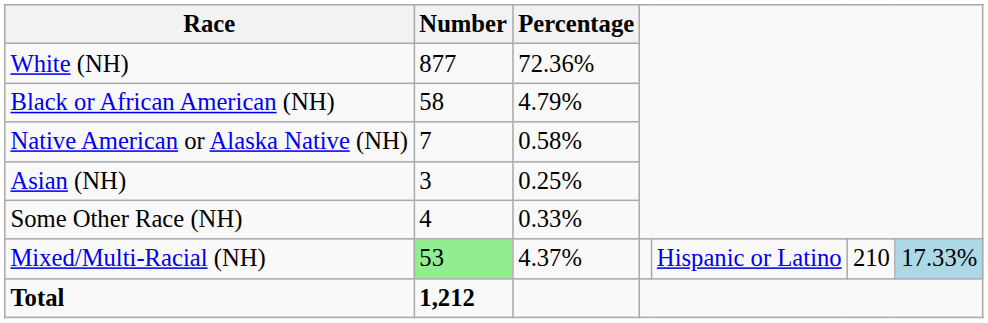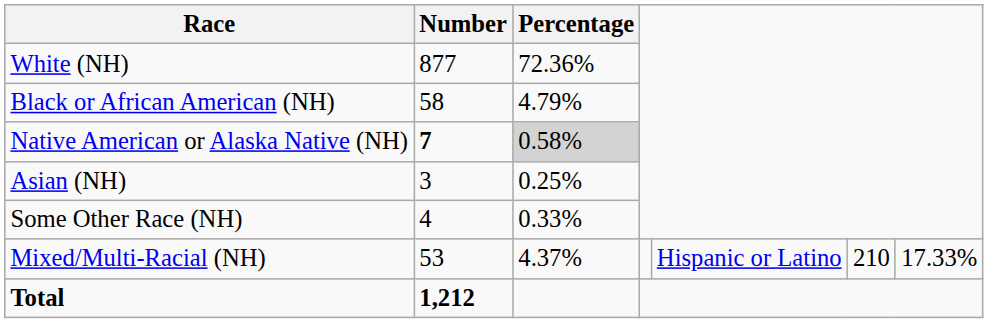(426, 141) normal -> (426, 141) bold
(550, 141) no background -> (550, 141) lightgrey background
(432, 258) lightgreen background -> (432, 258) no background
(939, 258) lightblue background -> (939, 258) no background
